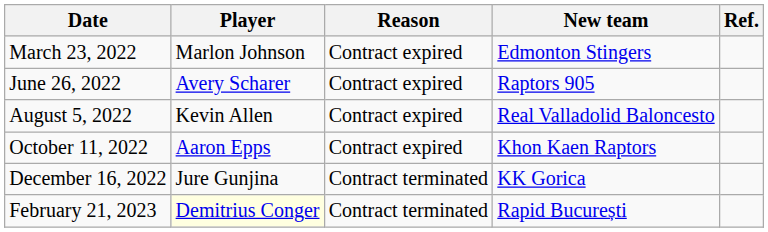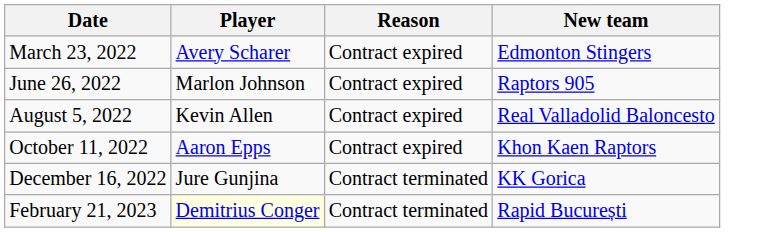- column: (741, 20)
(240, 52) Marlon Johnson -> (233, 52) Avery Scharer
(233, 83) Avery Scharer -> (240, 83) Marlon Johnson
